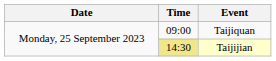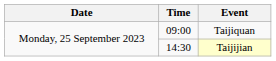(178, 47) khaki background -> (178, 47) no background
